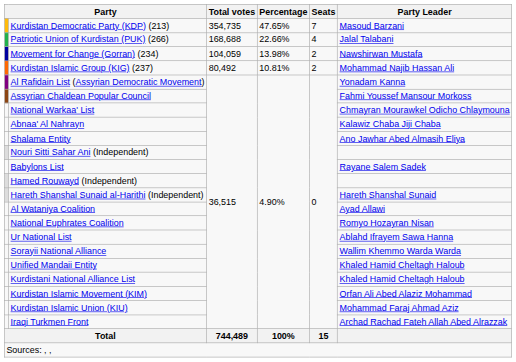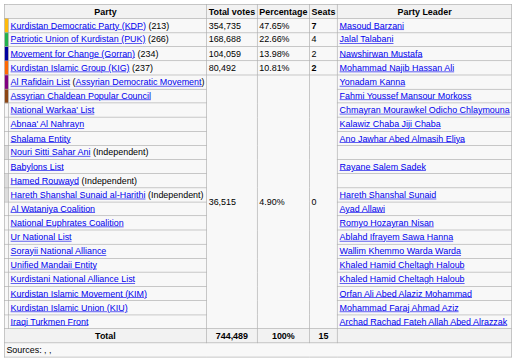(314, 26) normal -> (314, 26) bold
(314, 68) normal -> (314, 68) bold
